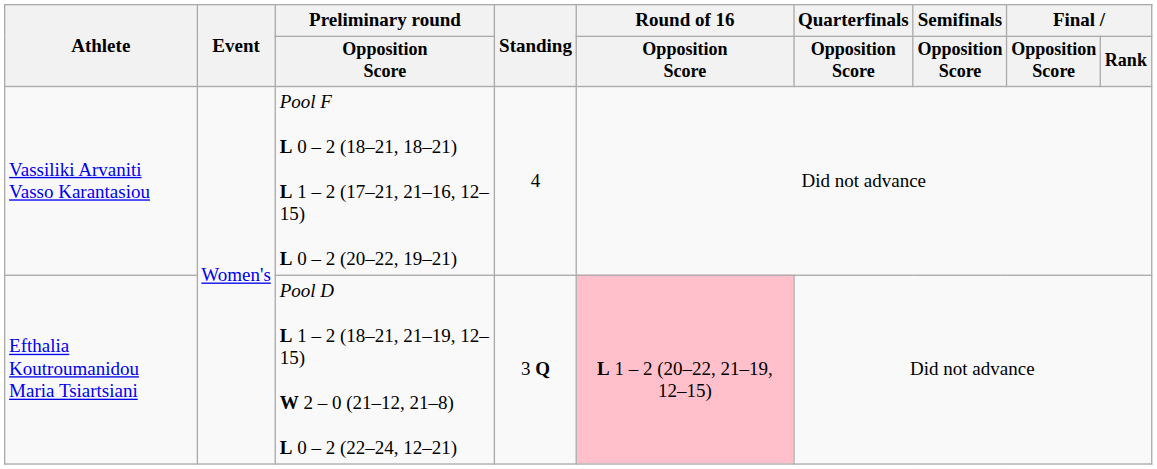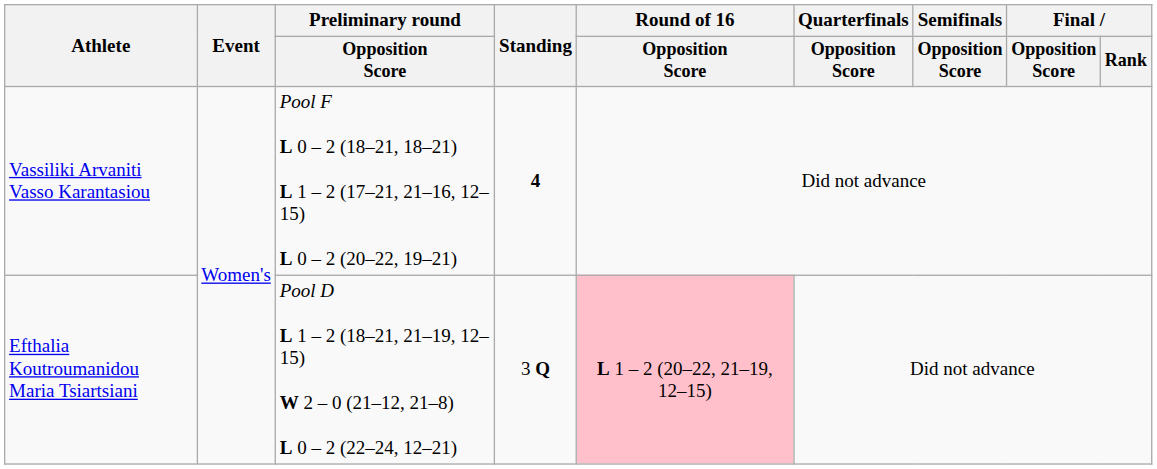(535, 181) normal -> (535, 181) bold
